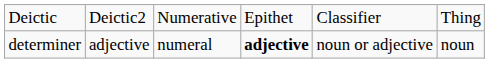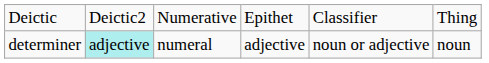(119, 44) no background -> (119, 44) paleturquoise background
(277, 44) bold -> (275, 44) normal
